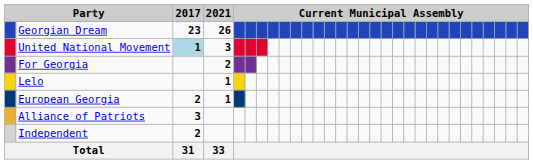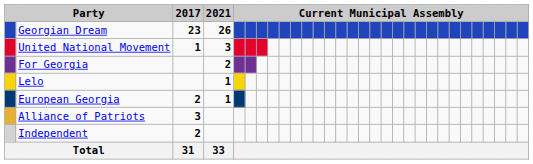(198, 47) lightblue background -> (198, 47) no background
